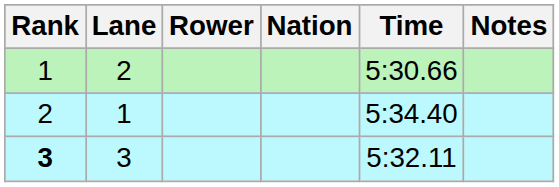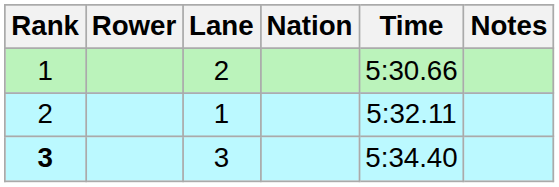columns swapped: (124, 26) <-> (211, 26)
(411, 114) 5:34.40 -> (411, 114) 5:32.11
(411, 158) 5:32.11 -> (411, 158) 5:34.40
